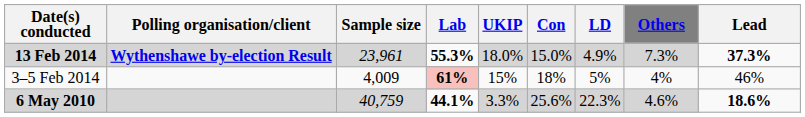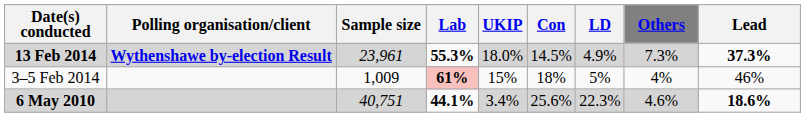(551, 55) 15.0% -> (551, 55) 14.5%
(381, 78) 4,009 -> (381, 78) 1,009
(381, 101) 40,759 -> (381, 101) 40,751
(502, 101) 3.3% -> (502, 101) 3.4%
